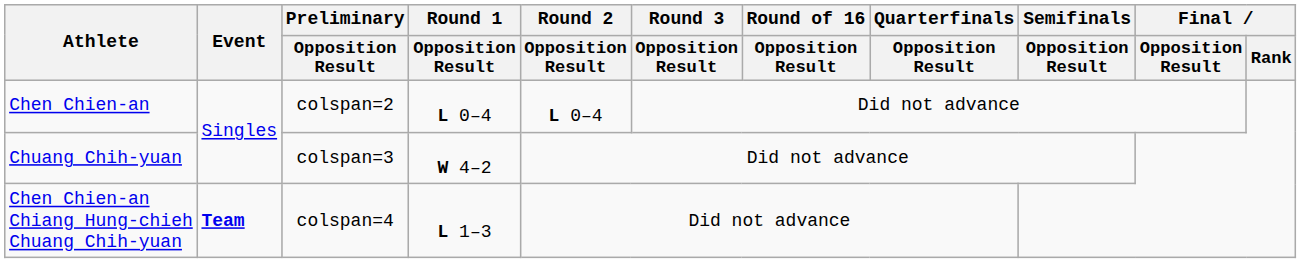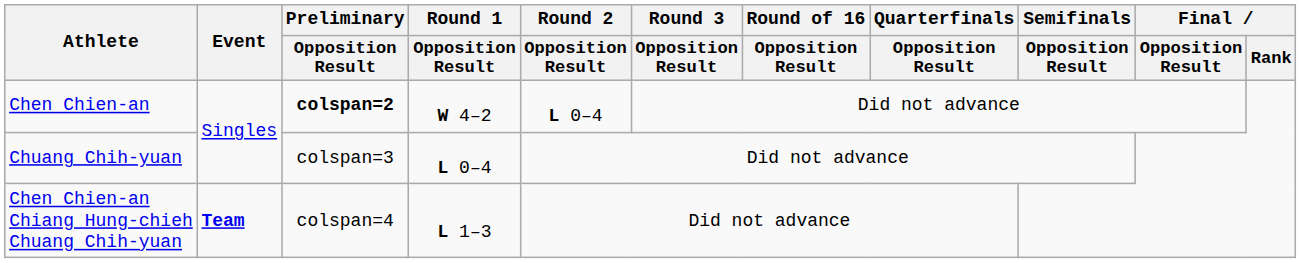(345, 106) normal -> (345, 106) bold
(464, 117) L 0–4 -> (464, 117) W 4–2
(464, 169) W 4–2 -> (464, 169) L 0–4
